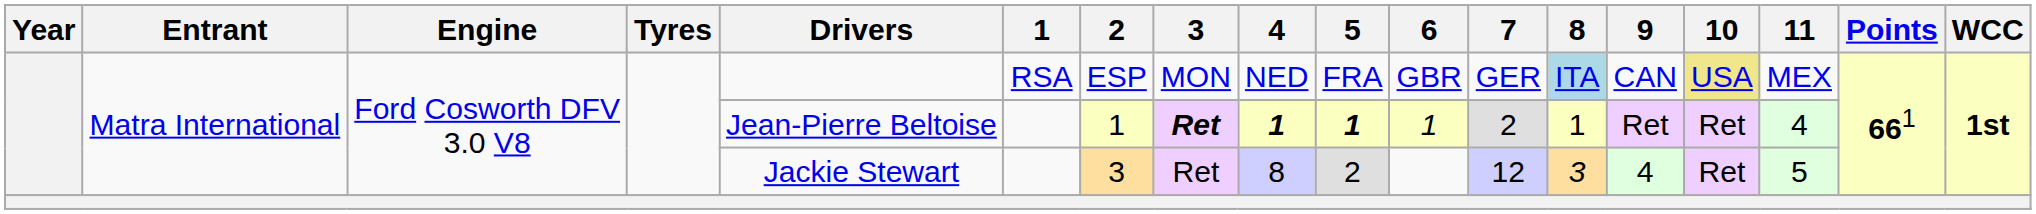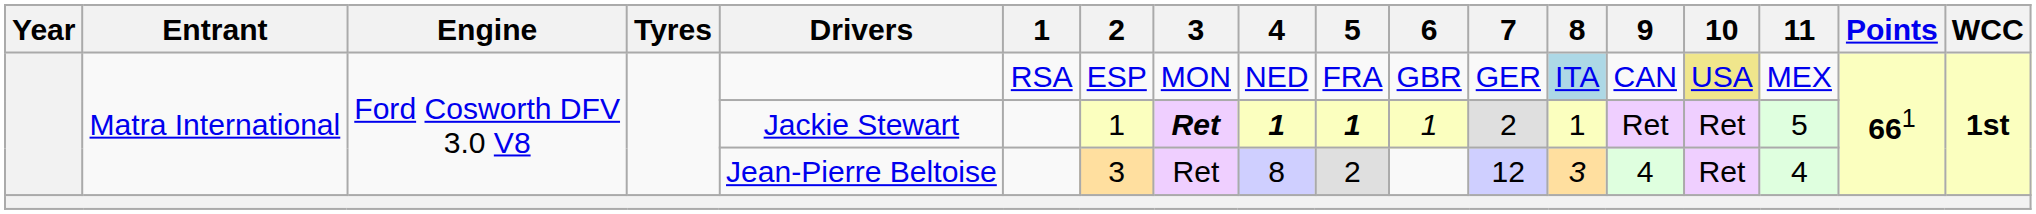(861, 124) Jean-Pierre Beltoise -> (861, 124) Jackie Stewart
(1799, 124) 4 -> (1799, 124) 5
(861, 172) Jackie Stewart -> (861, 172) Jean-Pierre Beltoise
(1799, 172) 5 -> (1799, 172) 4
